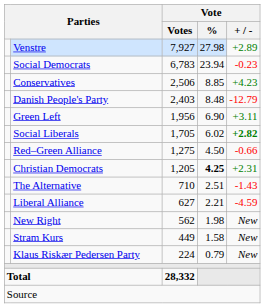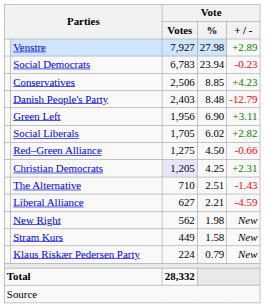(245, 133) bold -> (245, 133) normal
(183, 168) no background -> (183, 168) lavender background
(215, 168) bold -> (215, 168) normal
